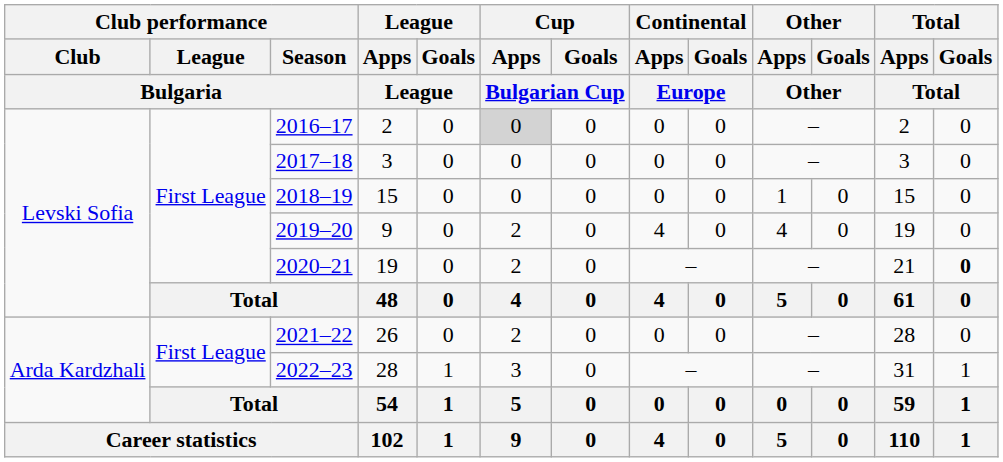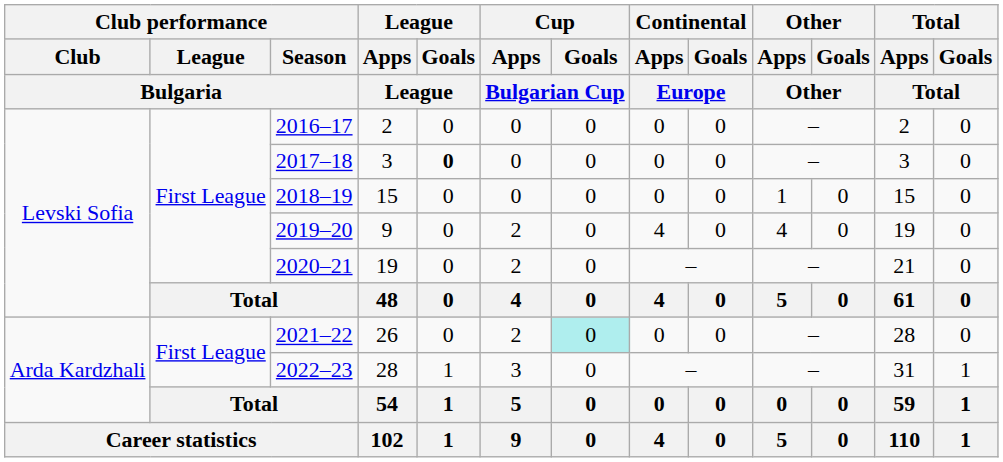(516, 126) lightgrey background -> (516, 126) no background
(448, 160) normal -> (448, 160) bold
(966, 265) bold -> (966, 265) normal
(591, 334) no background -> (591, 334) paleturquoise background
